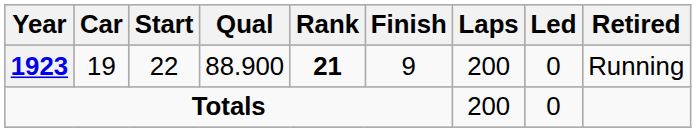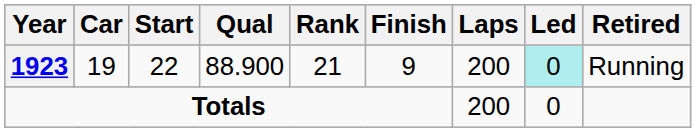(327, 65) bold -> (327, 65) normal
(553, 65) no background -> (553, 65) paleturquoise background
